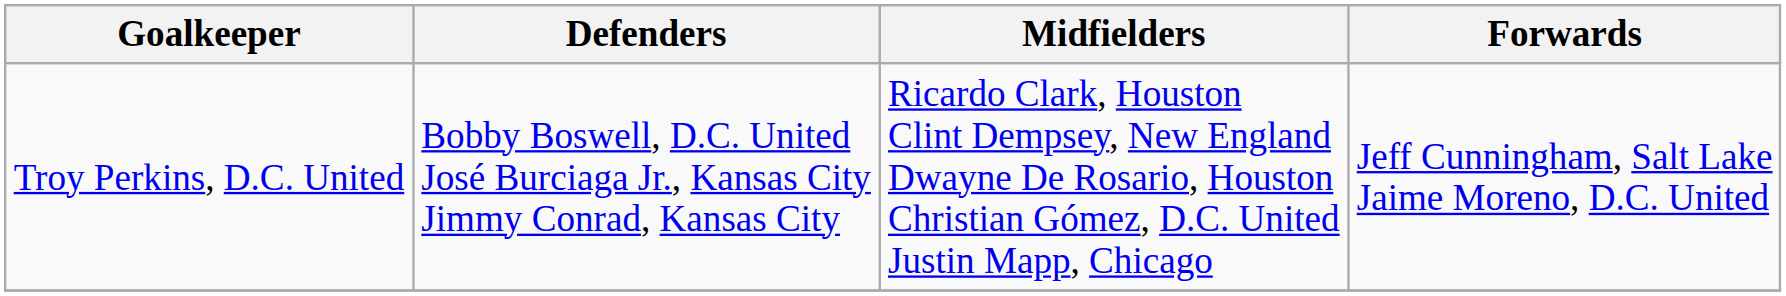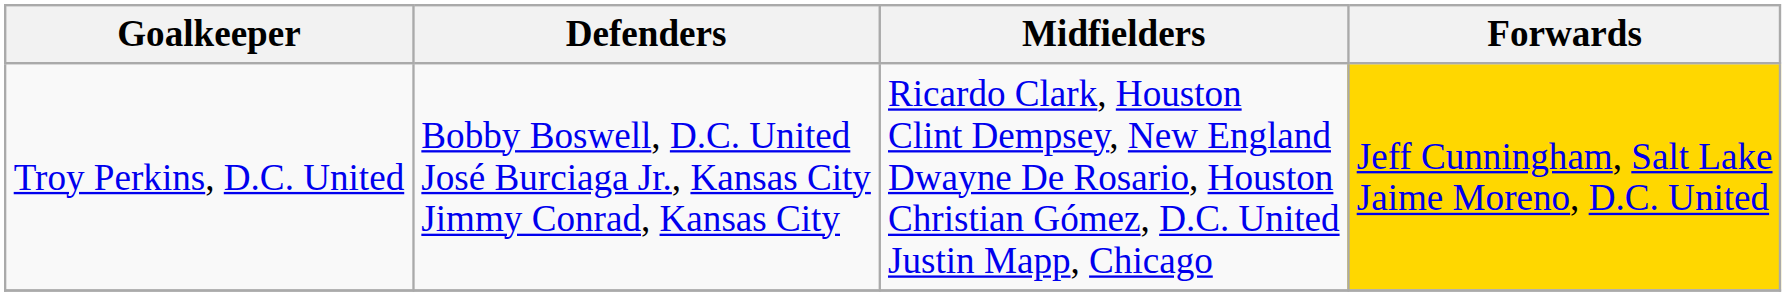(1565, 176) no background -> (1565, 176) gold background
